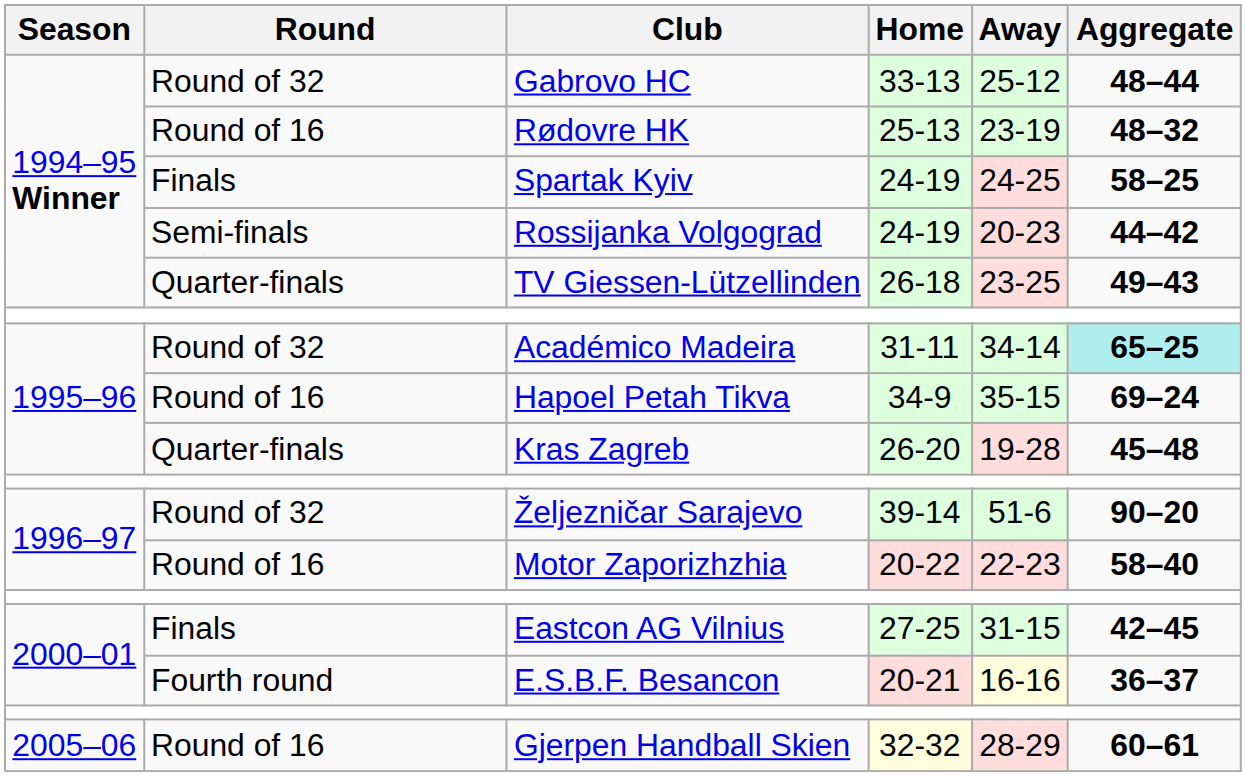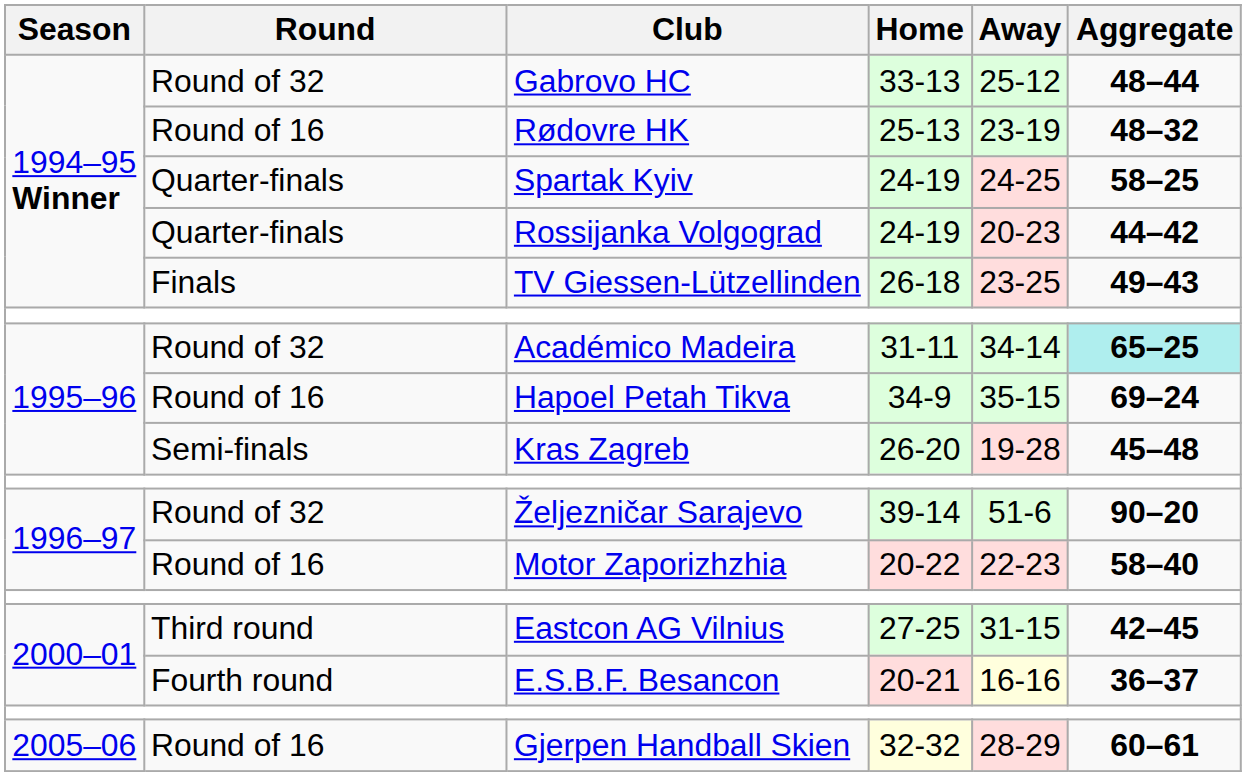(193, 181) Finals -> (247, 181) Quarter-finals
(230, 231) Semi-finals -> (247, 231) Quarter-finals
(247, 282) Quarter-finals -> (193, 282) Finals
(247, 448) Quarter-finals -> (230, 448) Semi-finals
(193, 629) Finals -> (232, 629) Third round
